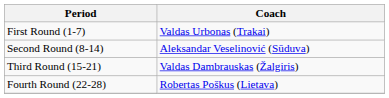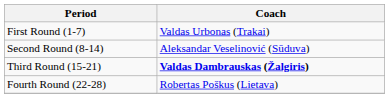(229, 66) normal -> (234, 66) bold
